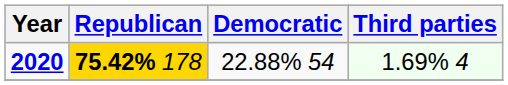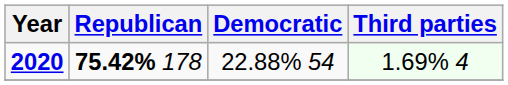(138, 62) gold background -> (138, 62) no background
